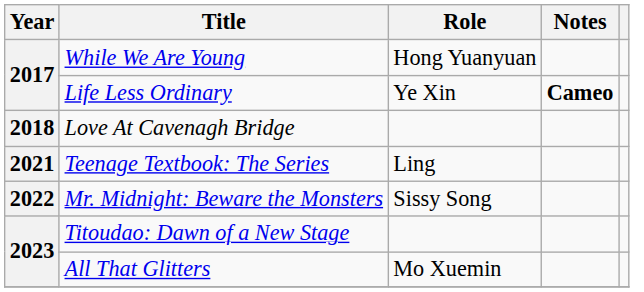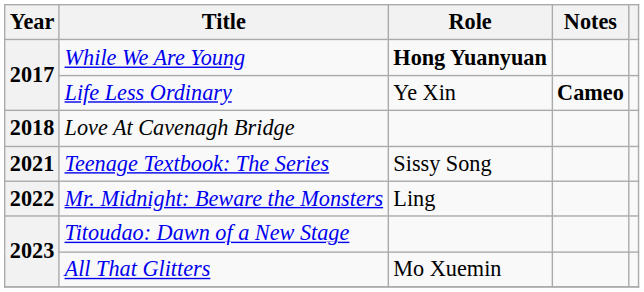(465, 57) normal -> (470, 57) bold
(414, 163) Ling -> (442, 163) Sissy Song
(442, 198) Sissy Song -> (414, 198) Ling
